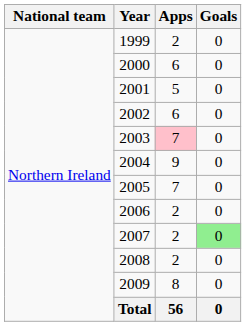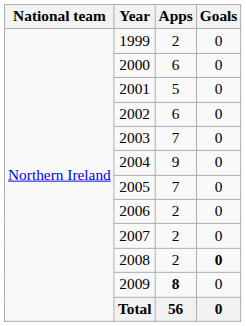(176, 138) pink background -> (176, 138) no background
(219, 235) lightgreen background -> (219, 235) no background
(219, 260) normal -> (219, 260) bold
(176, 284) normal -> (176, 284) bold
